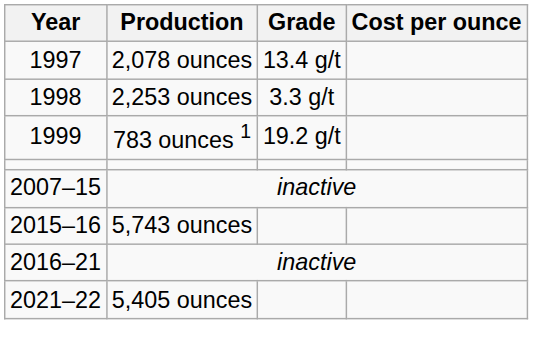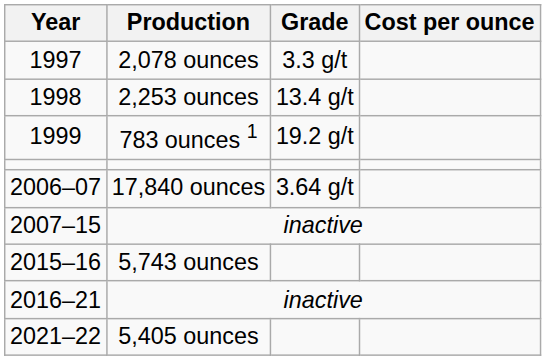(302, 60) 13.4 g/t -> (315, 60) 3.3 g/t
(302, 97) 3.3 g/t -> (315, 97) 13.4 g/t
+ row: (56, 188)
